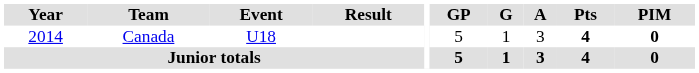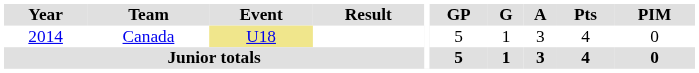(261, 36) no background -> (261, 36) khaki background
(585, 36) bold -> (585, 36) normal
(655, 36) bold -> (655, 36) normal
